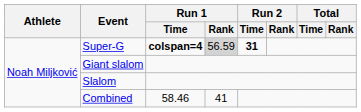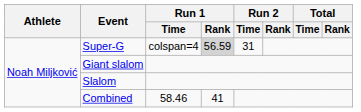(175, 47) bold -> (174, 47) normal
(252, 47) bold -> (248, 47) normal
